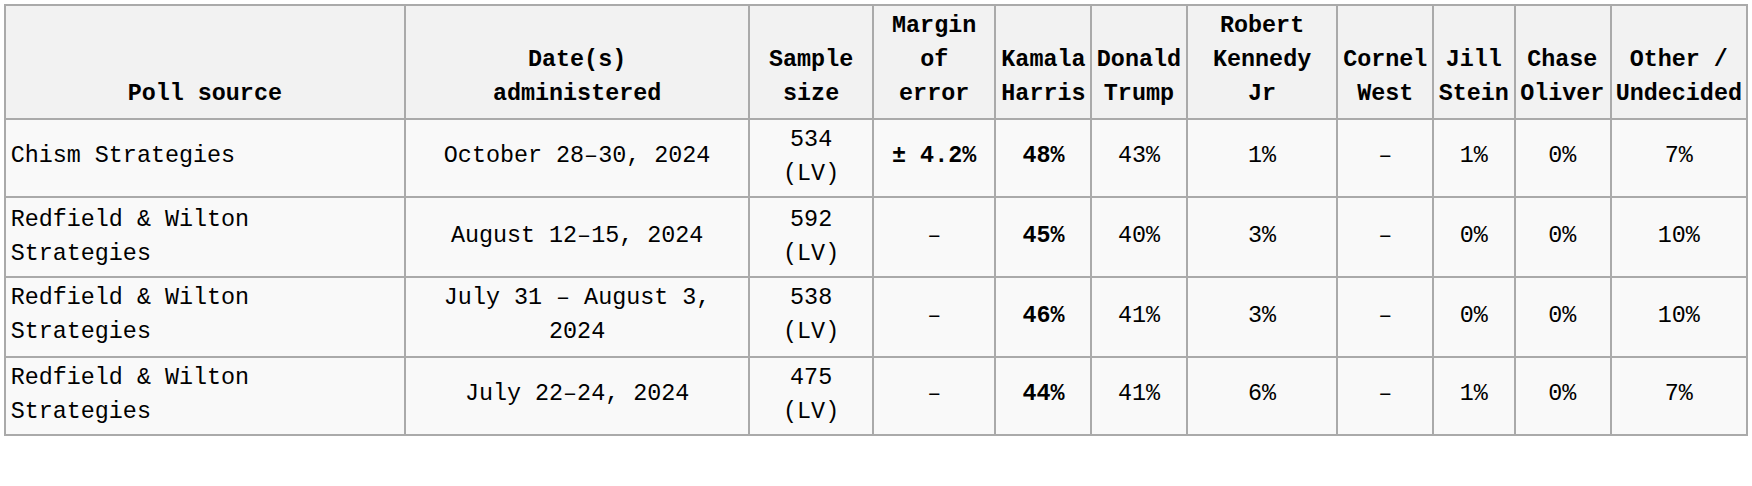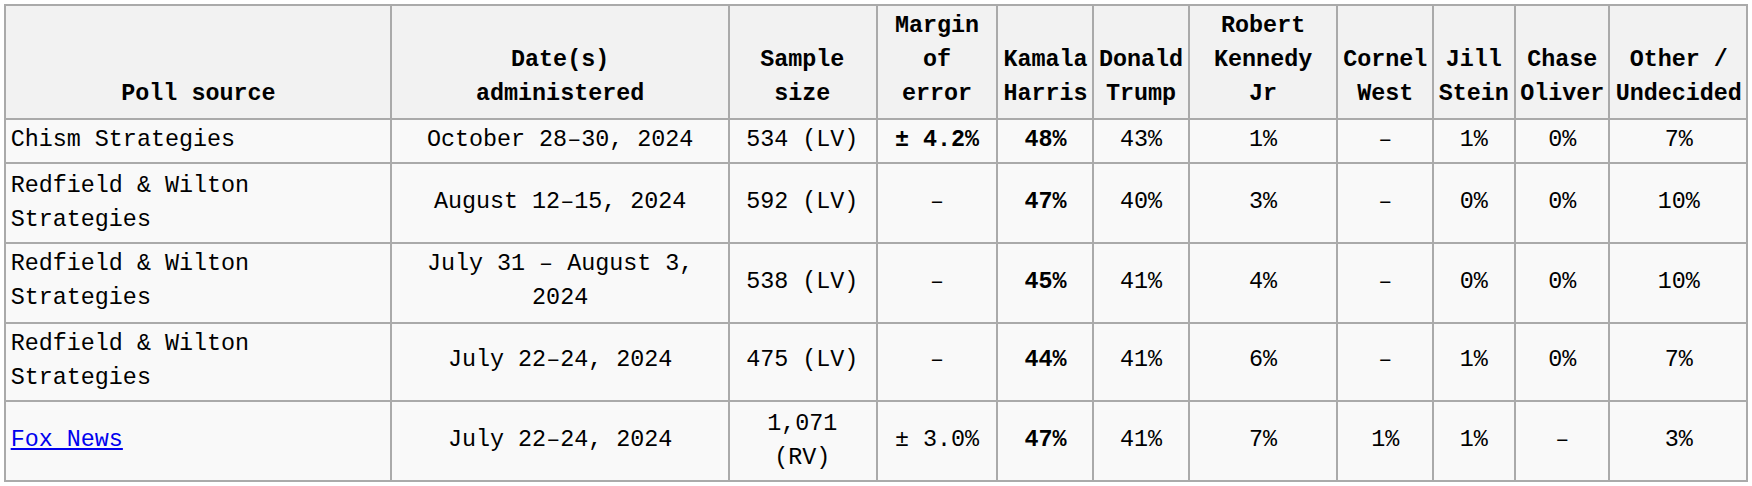(1043, 236) 45% -> (1046, 202) 47%
(1043, 315) 46% -> (1046, 281) 45%
(1262, 315) 3% -> (1263, 281) 4%
+ row: (802, 440)
